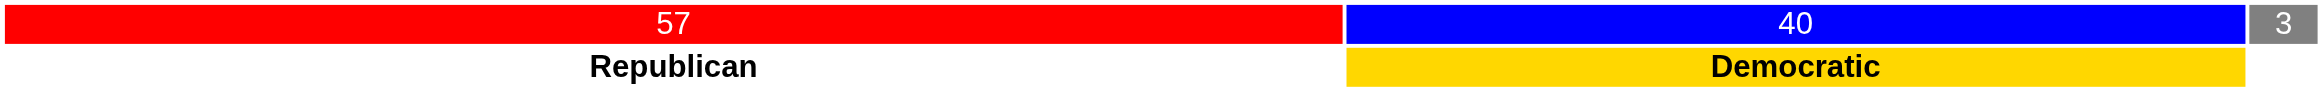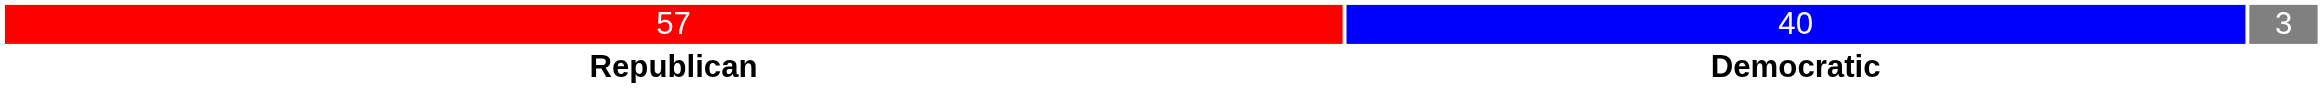(1796, 66) gold background -> (1796, 66) no background
